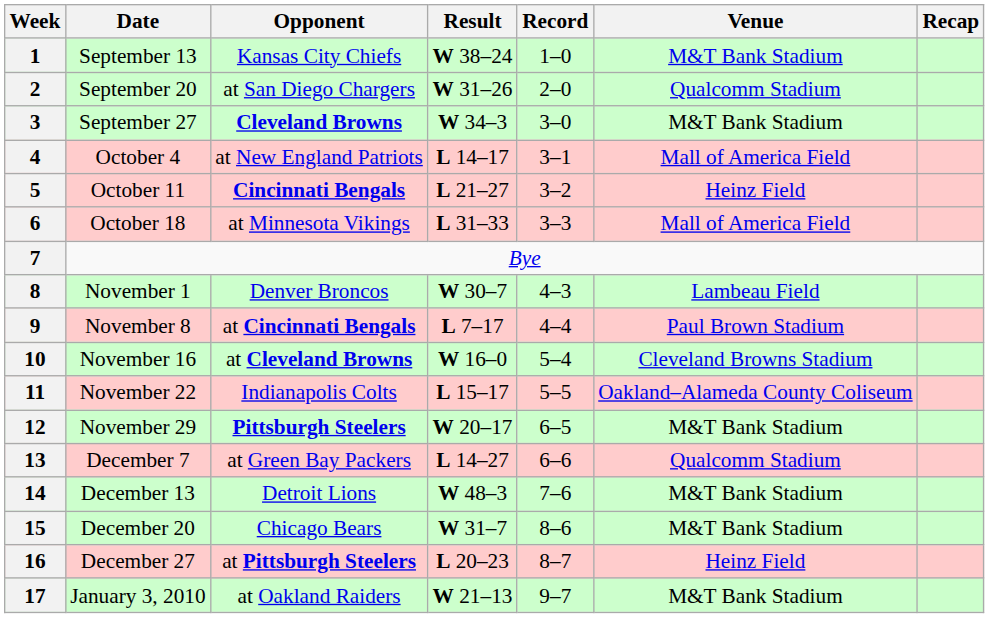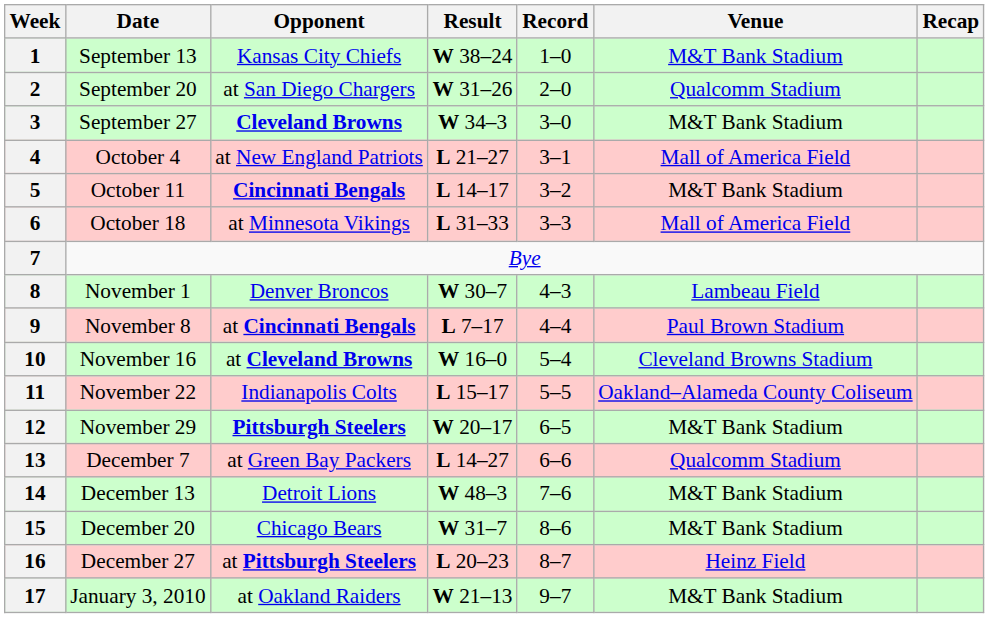(473, 156) L 14–17 -> (473, 156) L 21–27
(473, 190) L 21–27 -> (473, 190) L 14–17
(755, 190) Heinz Field -> (755, 190) M&T Bank Stadium
